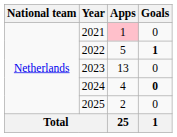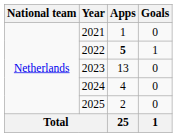(123, 31) pink background -> (123, 31) no background
(123, 50) normal -> (123, 50) bold
(155, 50) bold -> (155, 50) normal
(155, 86) bold -> (155, 86) normal
